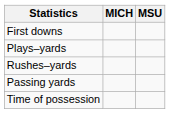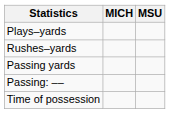- row: (35, 31)
+ row: (35, 83)
